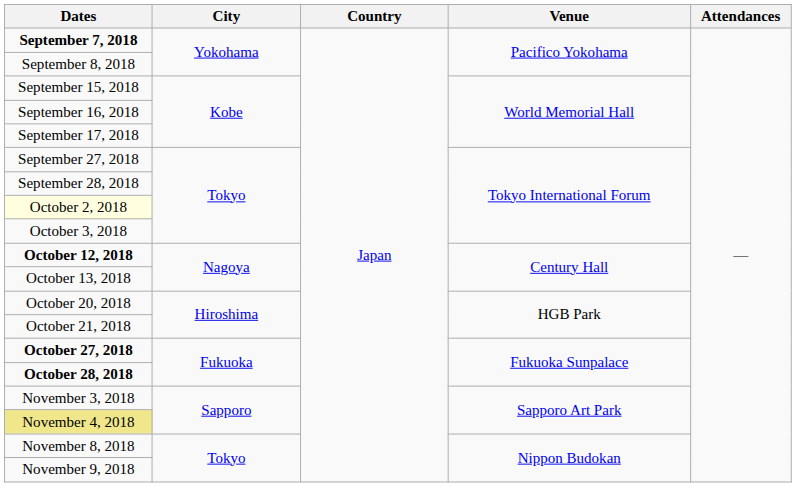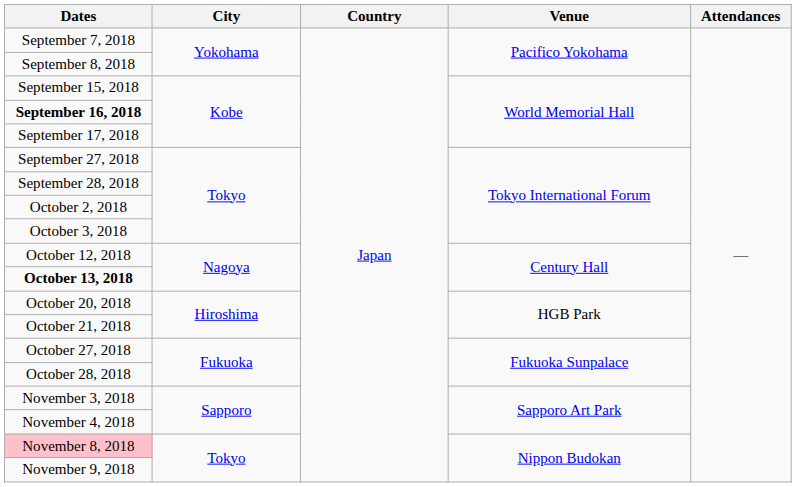(78, 40) bold -> (78, 40) normal
(78, 111) normal -> (78, 111) bold
(78, 207) lightyellow background -> (78, 207) no background
(78, 254) bold -> (78, 254) normal
(78, 278) normal -> (78, 278) bold
(78, 350) bold -> (78, 350) normal
(78, 374) bold -> (78, 374) normal
(78, 421) khaki background -> (78, 421) no background
(78, 445) no background -> (78, 445) pink background
